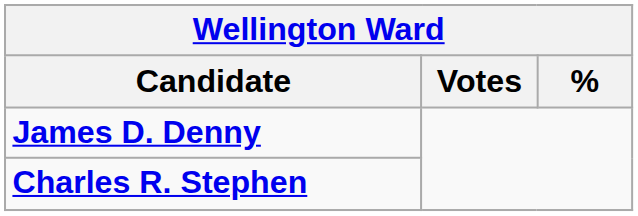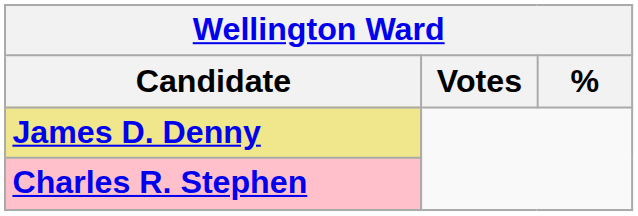(137, 132) no background -> (137, 132) khaki background
(160, 183) no background -> (160, 183) pink background
